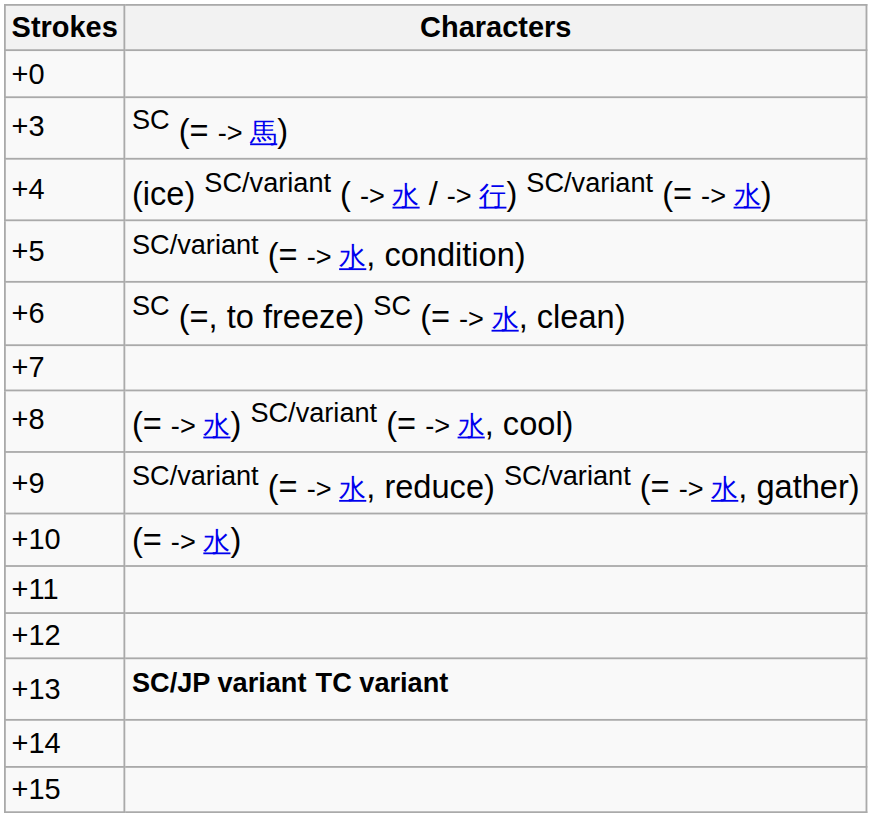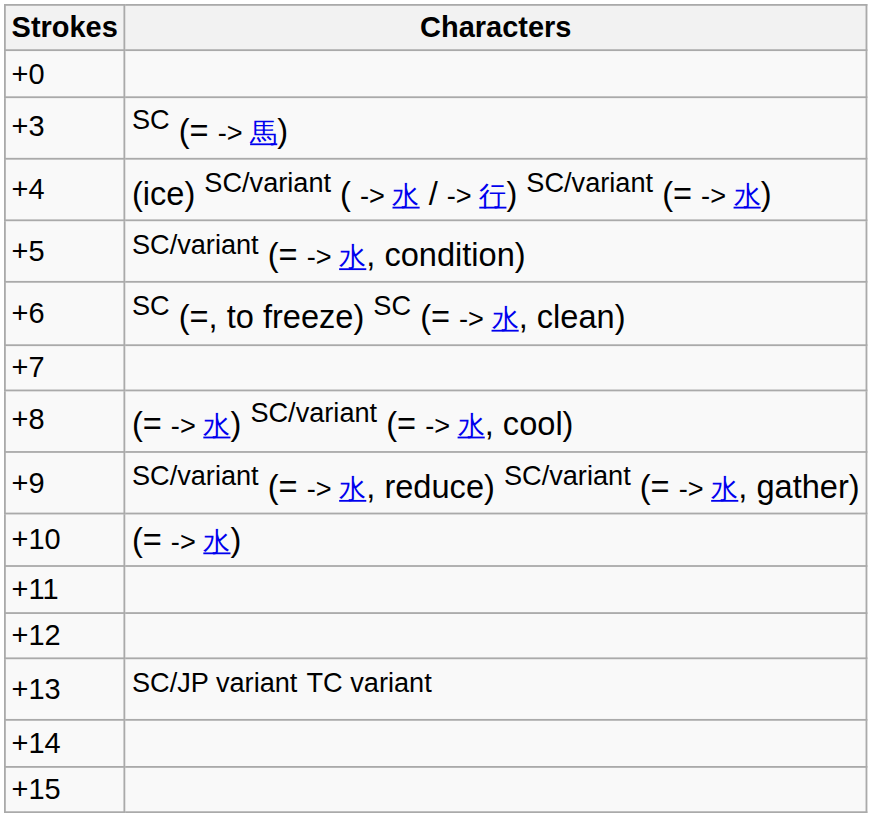(290, 689) bold -> (282, 689) normal
